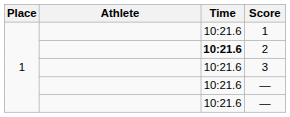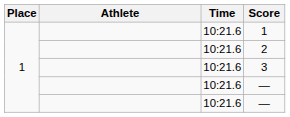(223, 49) bold -> (222, 49) normal
